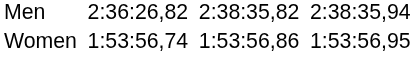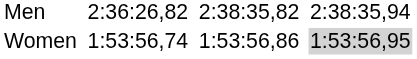(360, 41) no background -> (360, 41) lightgrey background
